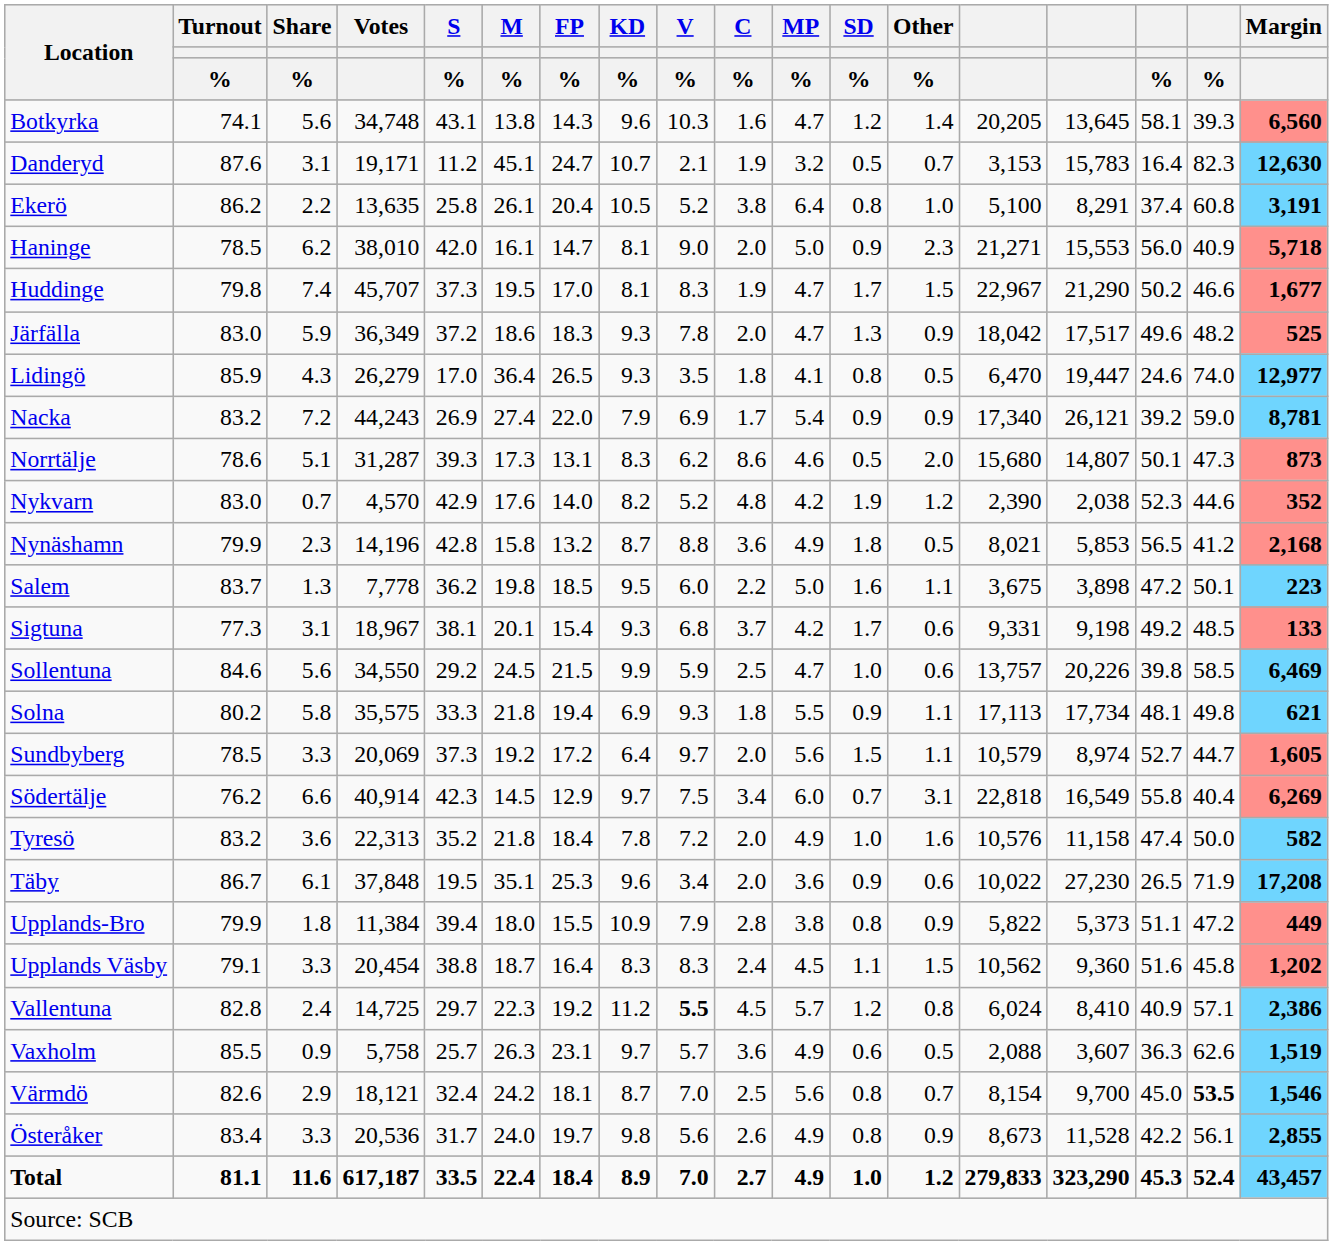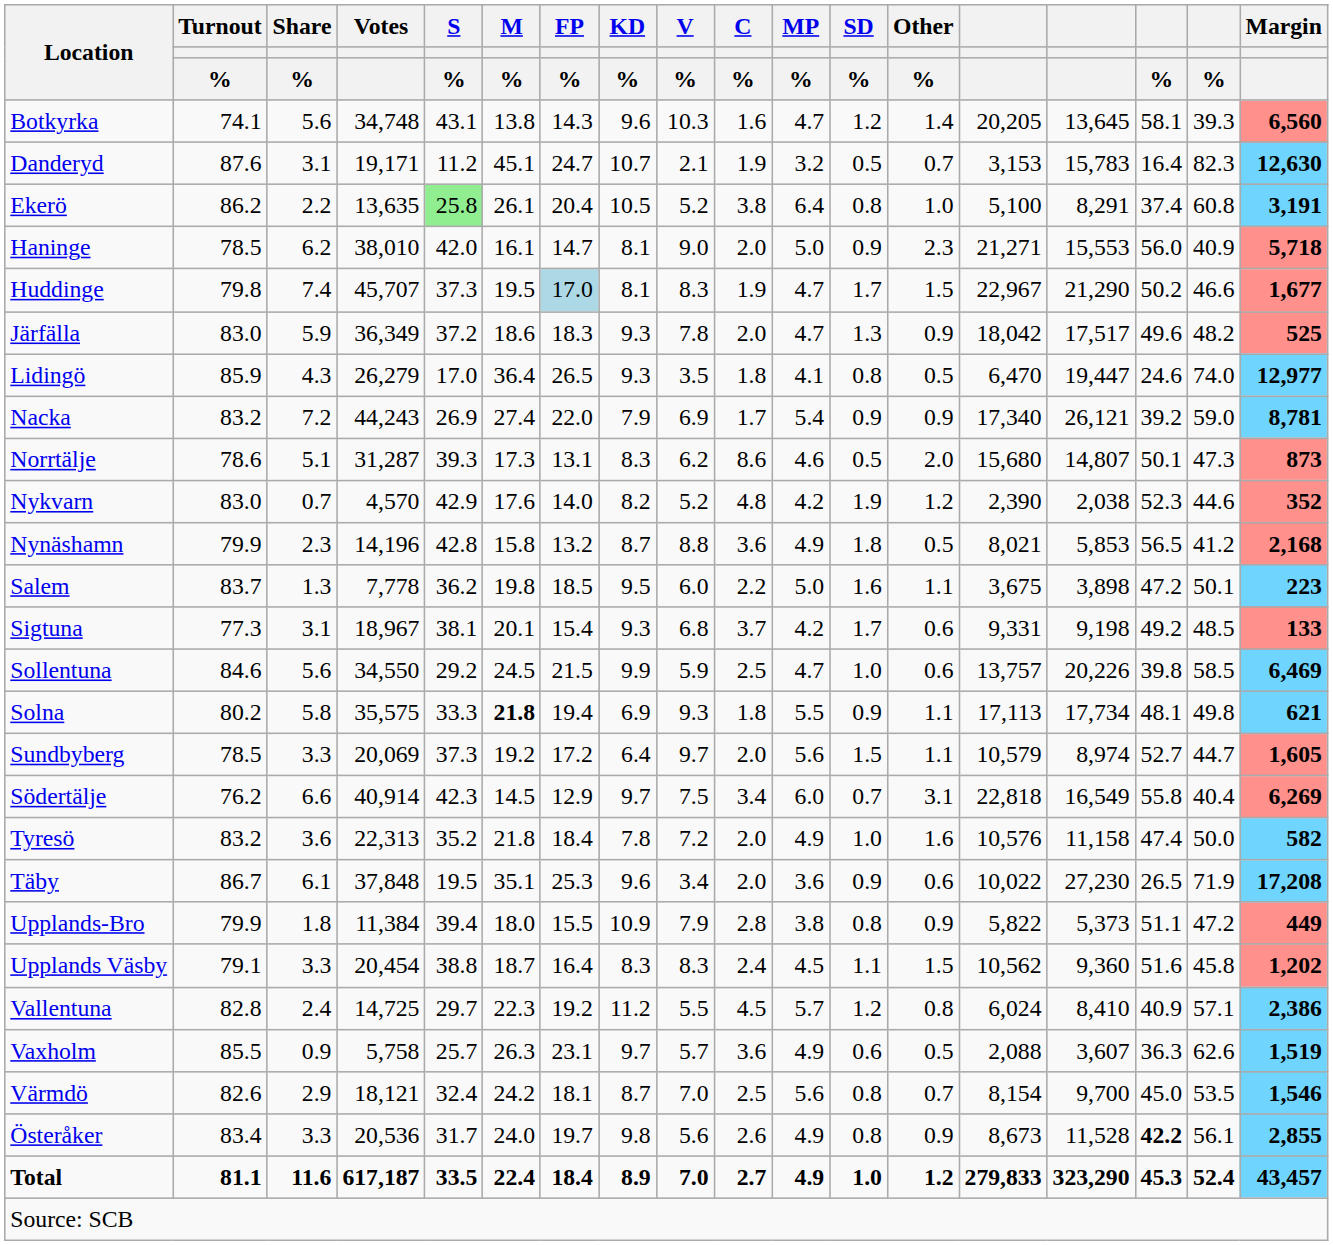(457, 205) no background -> (457, 205) lightgreen background
(572, 290) no background -> (572, 290) lightblue background
(514, 712) normal -> (514, 712) bold
(694, 1007) bold -> (694, 1007) normal
(1214, 1092) bold -> (1214, 1092) normal
(1161, 1134) normal -> (1161, 1134) bold
